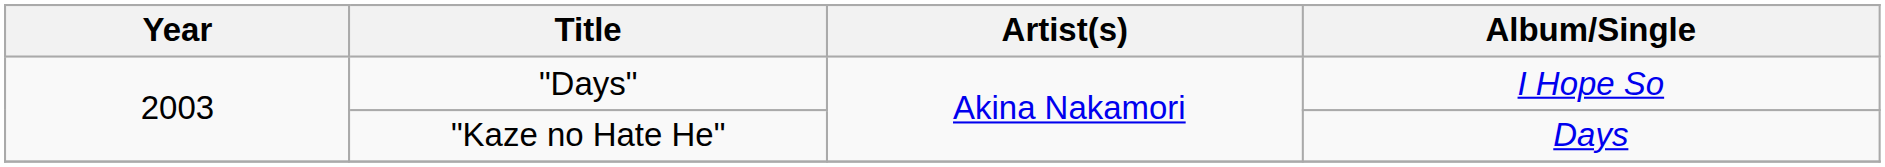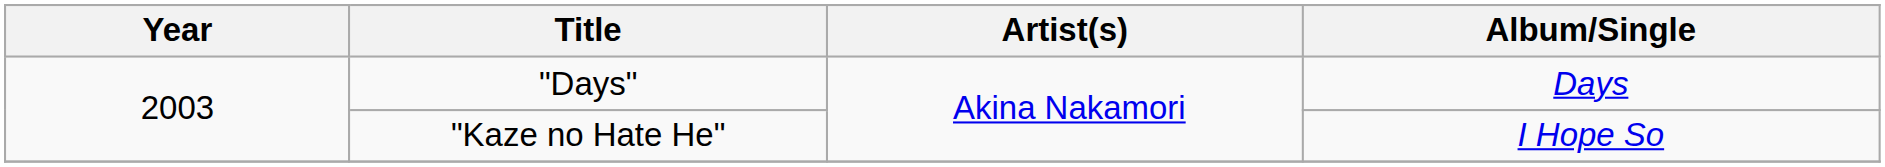(1591, 82) I Hope So -> (1591, 82) Days
(1591, 135) Days -> (1591, 135) I Hope So
